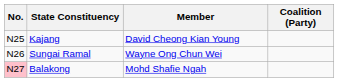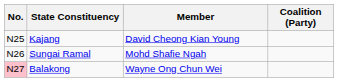(174, 54) Wayne Ong Chun Wei -> (166, 54) Mohd Shafie Ngah
(166, 69) Mohd Shafie Ngah -> (174, 69) Wayne Ong Chun Wei
